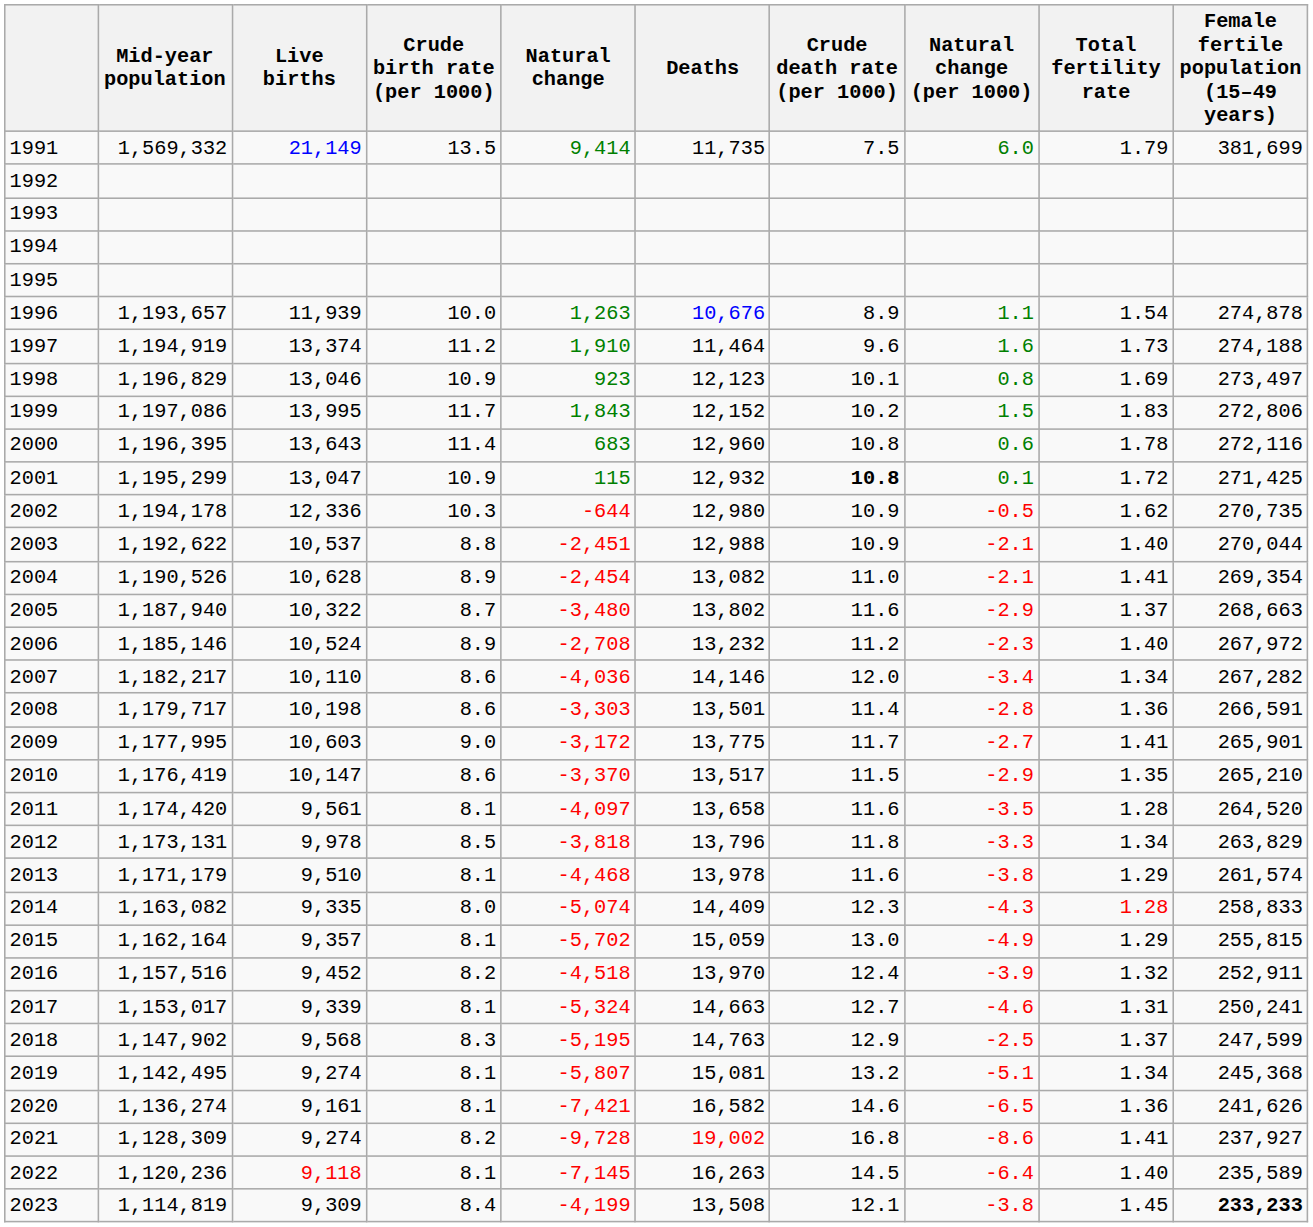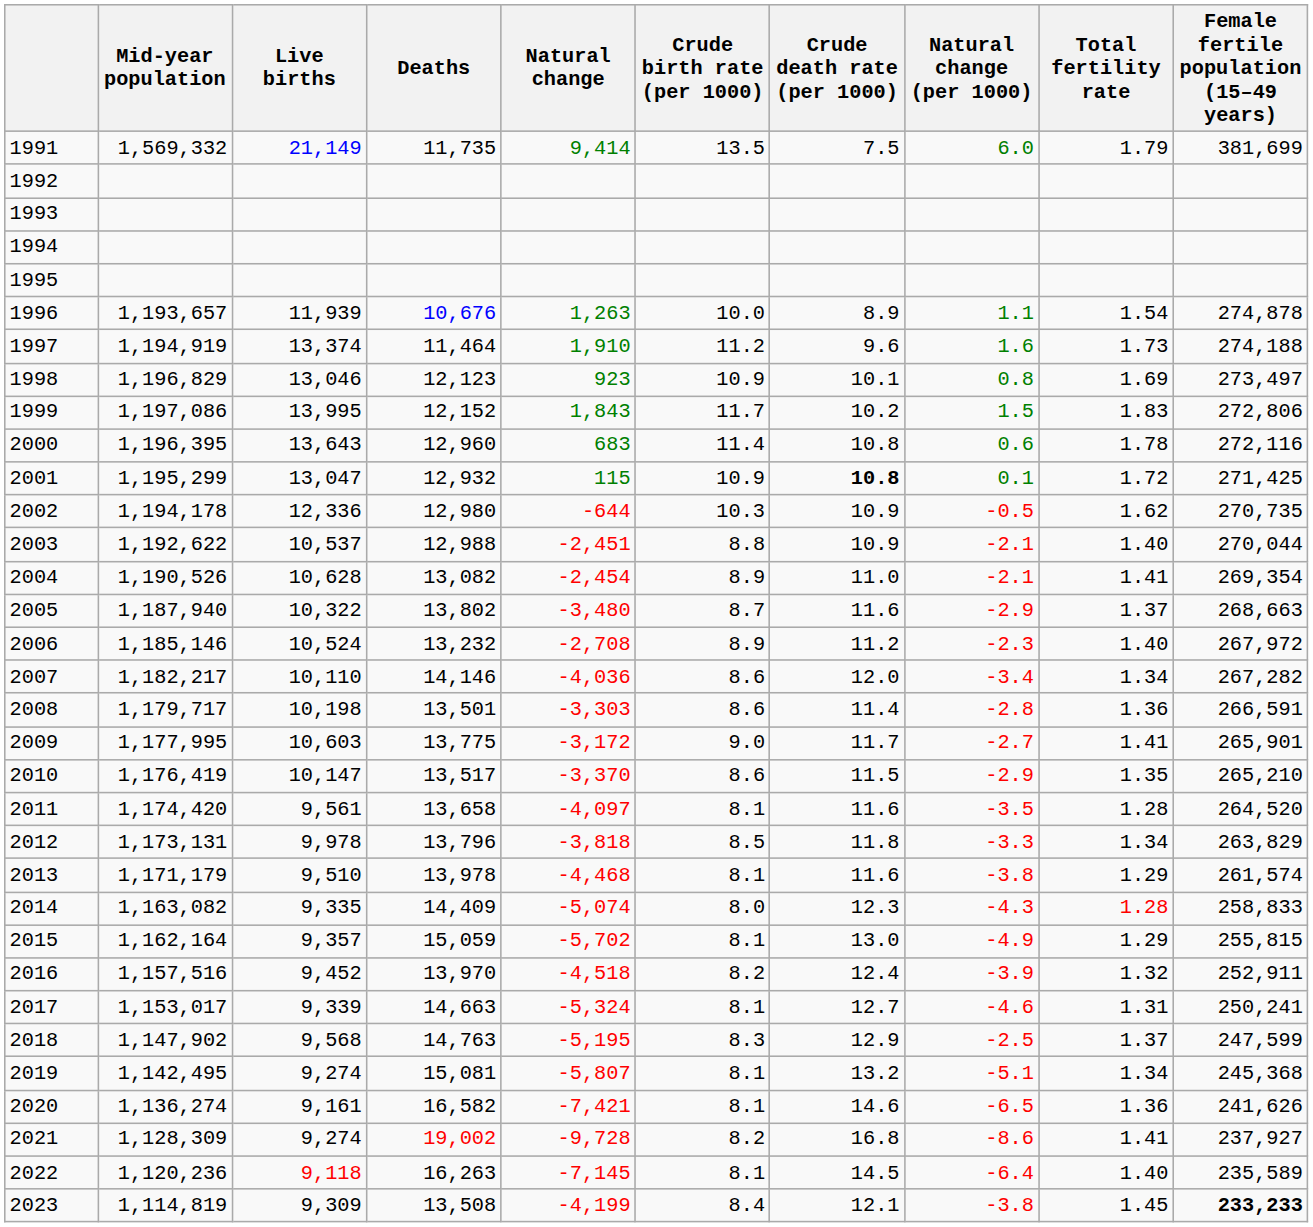columns swapped: (703, 68) <-> (434, 68)
